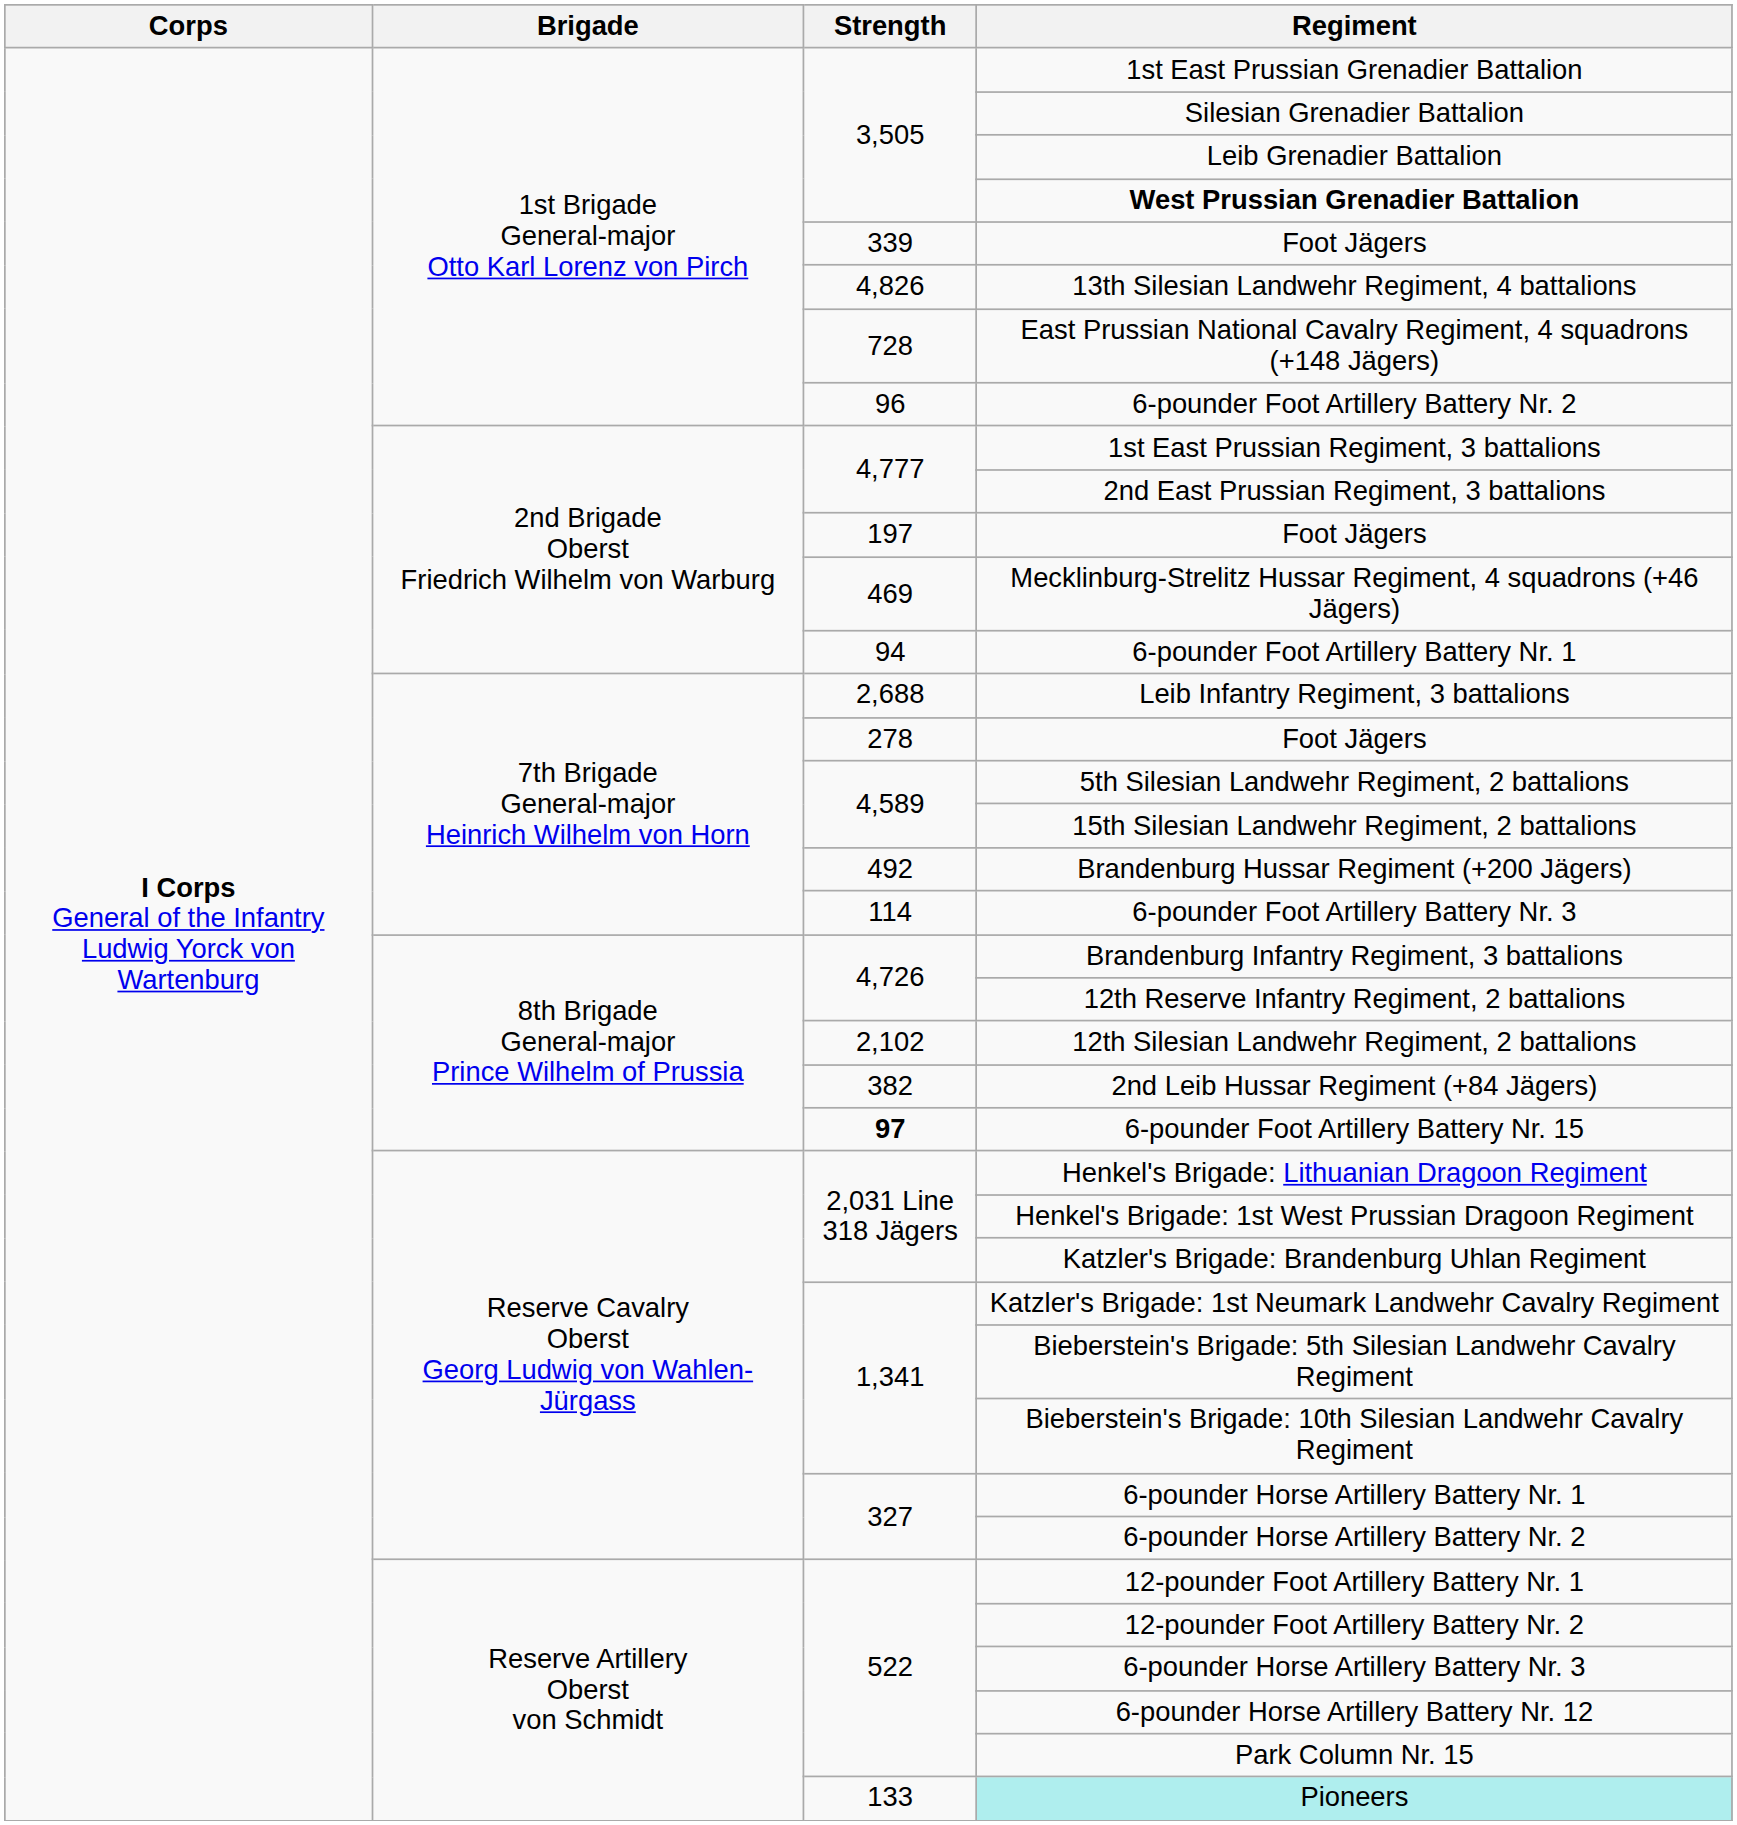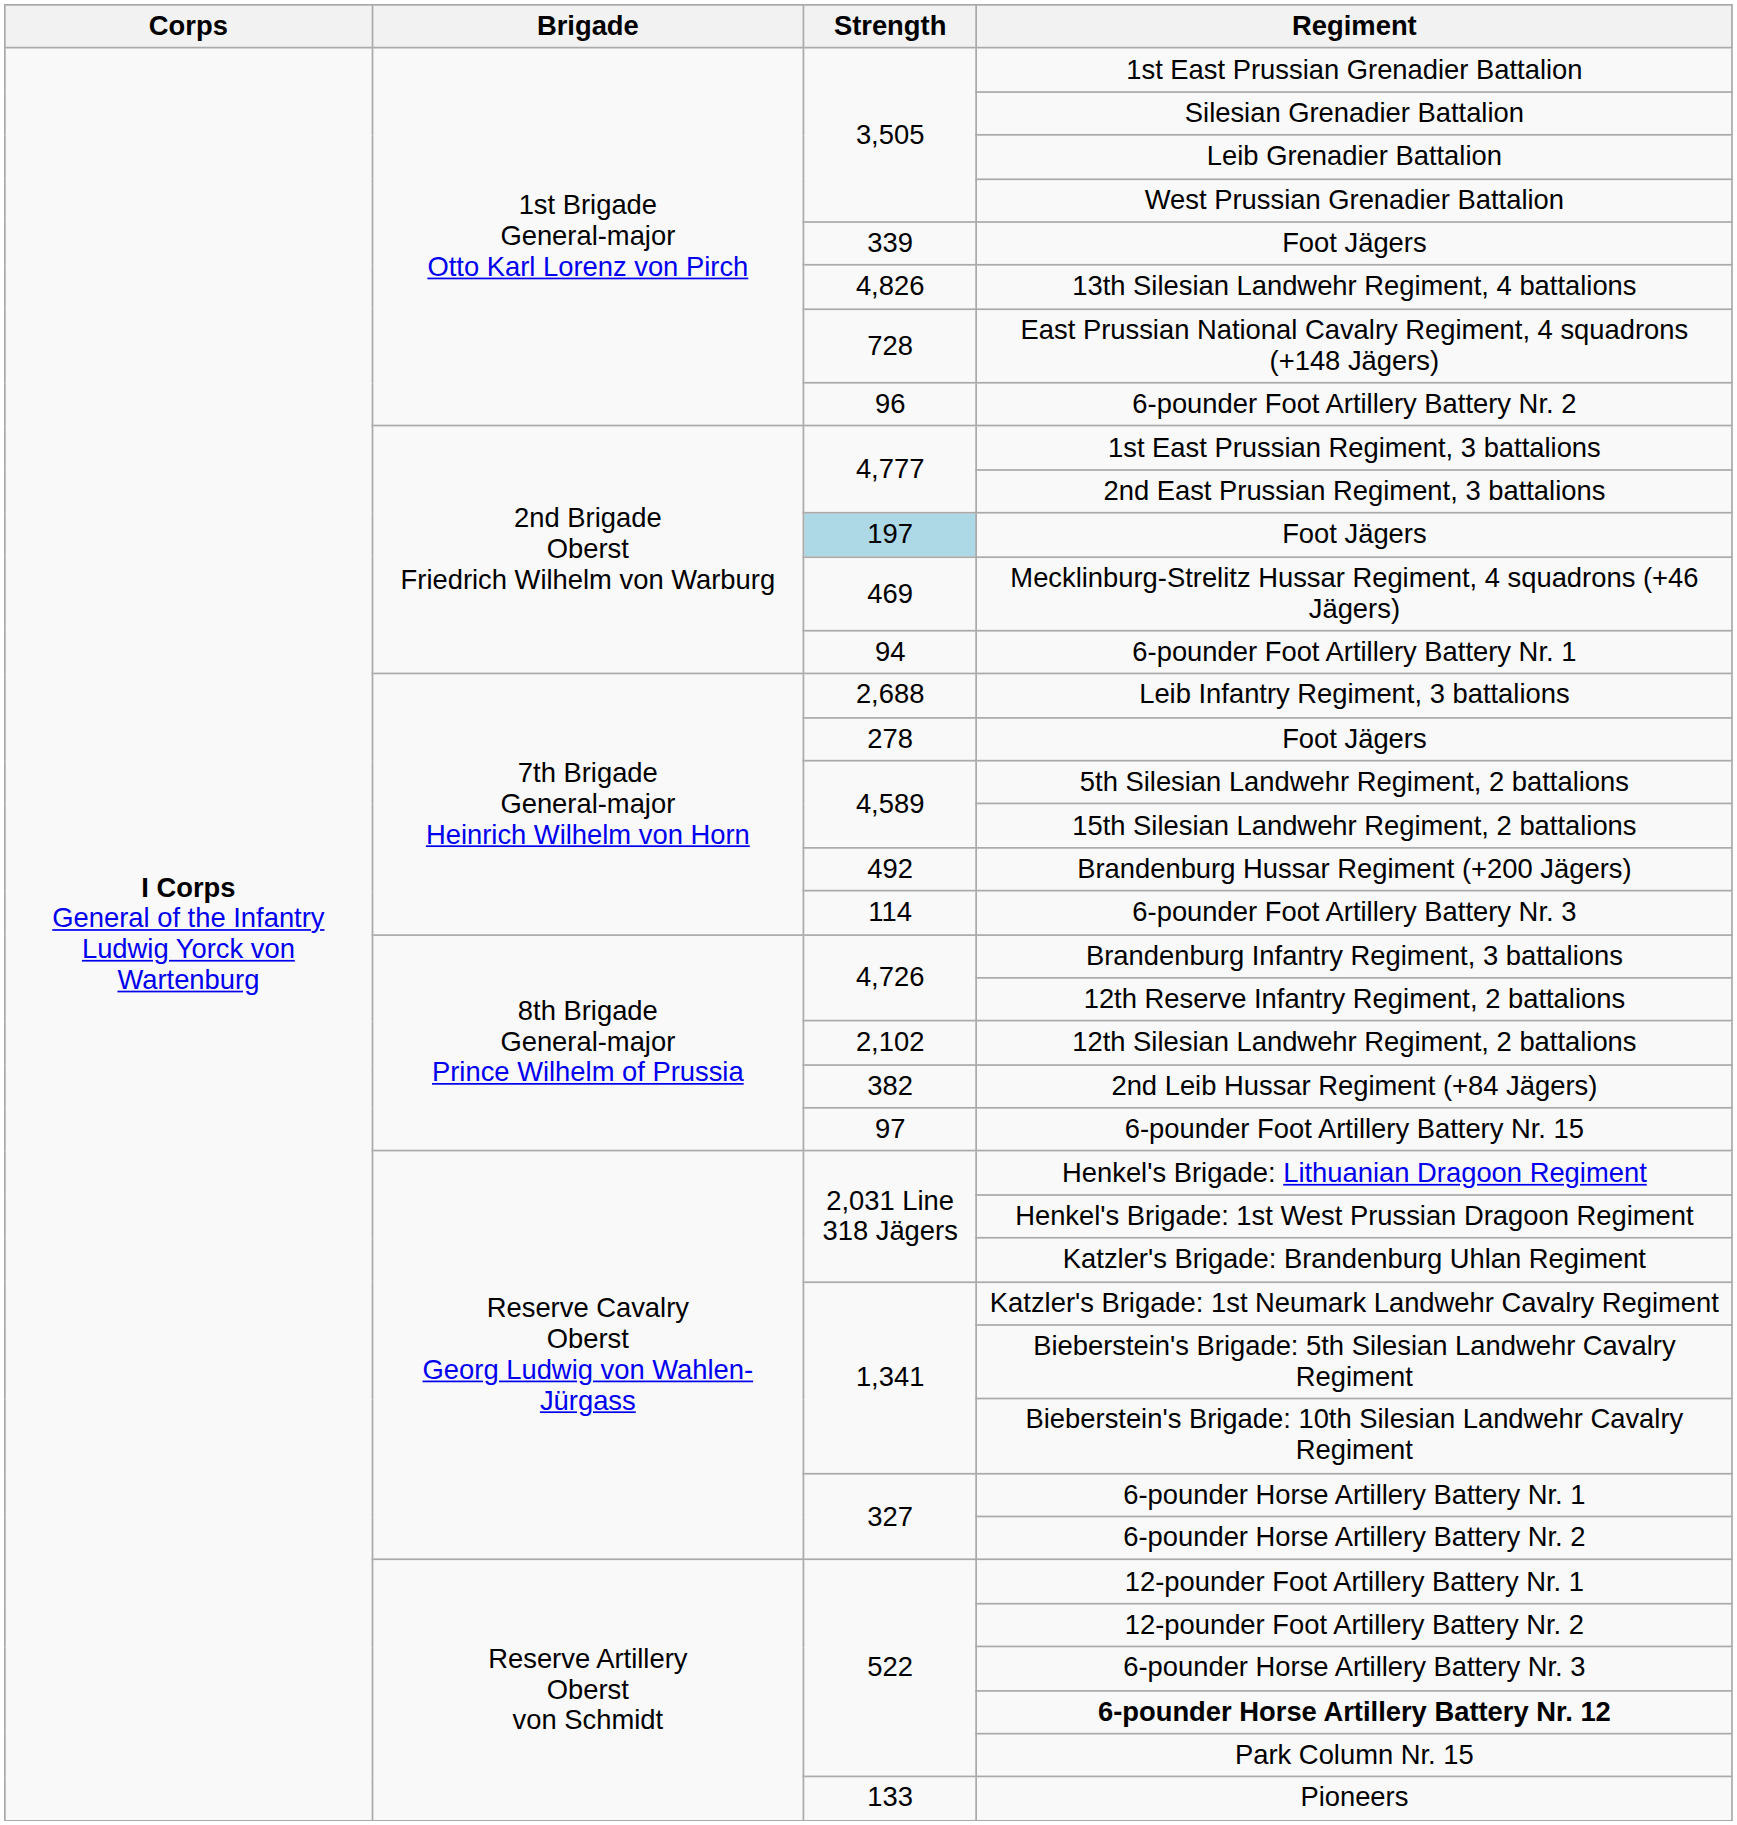(1354, 199) bold -> (1354, 199) normal
(890, 534) no background -> (890, 534) lightblue background
(890, 1129) bold -> (890, 1129) normal
(1354, 1711) normal -> (1354, 1711) bold
(1354, 1798) paleturquoise background -> (1354, 1798) no background
